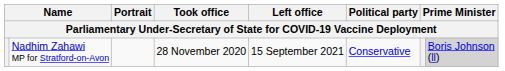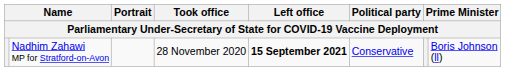(297, 52) normal -> (299, 52) bold
(461, 52) lightgrey background -> (464, 52) no background
